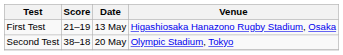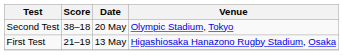rows swapped: (26, 27) <-> (33, 42)
